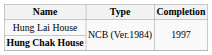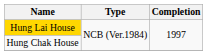(45, 27) no background -> (43, 27) gold background
(45, 43) bold -> (43, 43) normal
